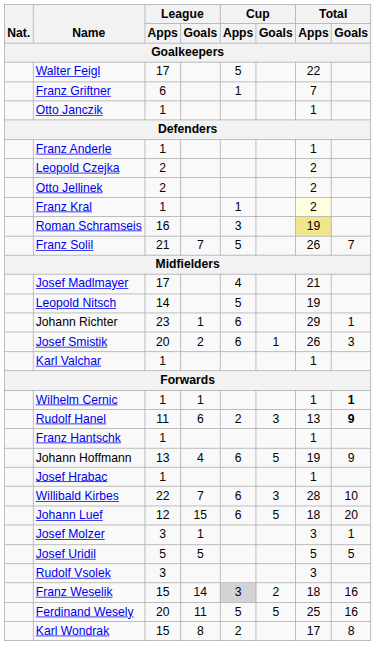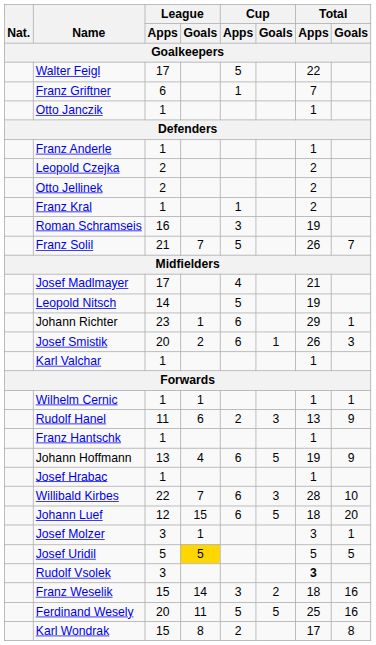(313, 206) lightyellow background -> (313, 206) no background
(313, 226) khaki background -> (313, 226) no background
(351, 399) bold -> (351, 399) normal
(351, 419) bold -> (351, 419) normal
(200, 554) no background -> (200, 554) gold background
(313, 573) normal -> (313, 573) bold
(238, 592) lightgrey background -> (238, 592) no background
